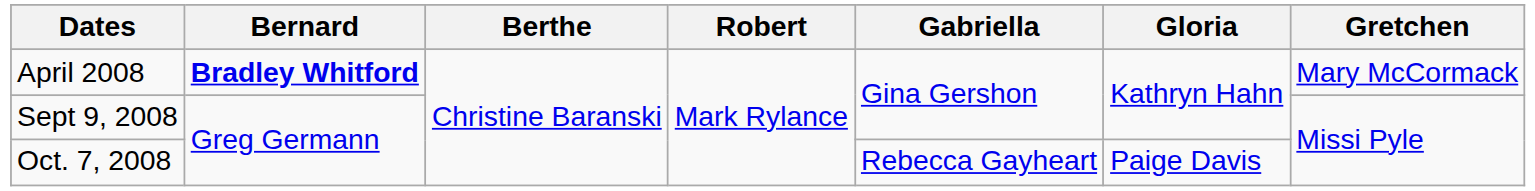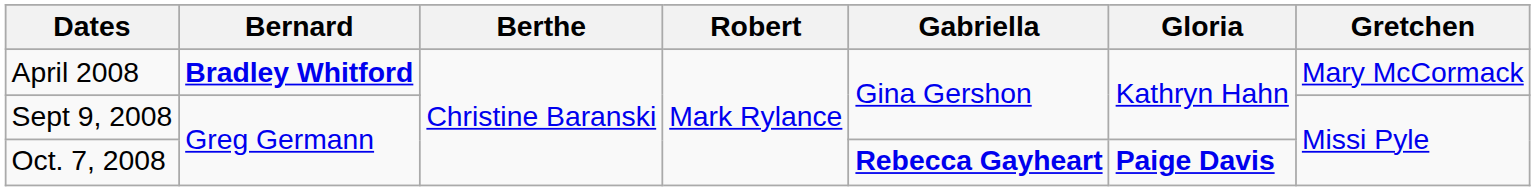(979, 161) normal -> (979, 161) bold
(1186, 161) normal -> (1195, 161) bold
